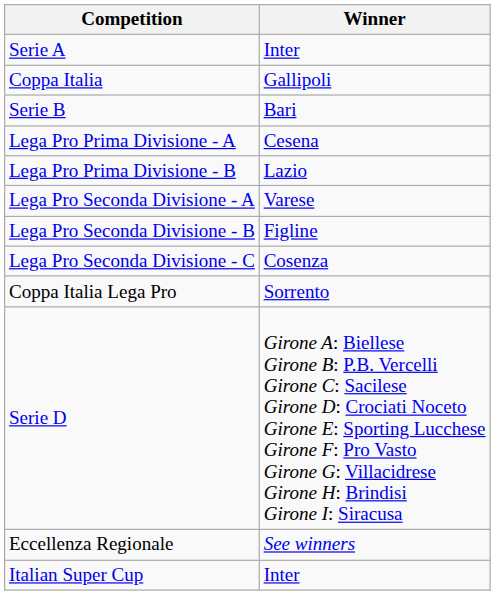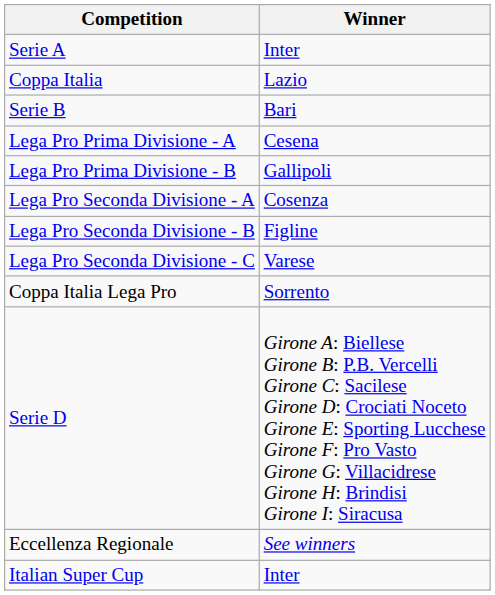(297, 79) Gallipoli -> (285, 79) Lazio
(285, 170) Lazio -> (297, 170) Gallipoli
(289, 200) Varese -> (296, 200) Cosenza
(296, 261) Cosenza -> (289, 261) Varese
